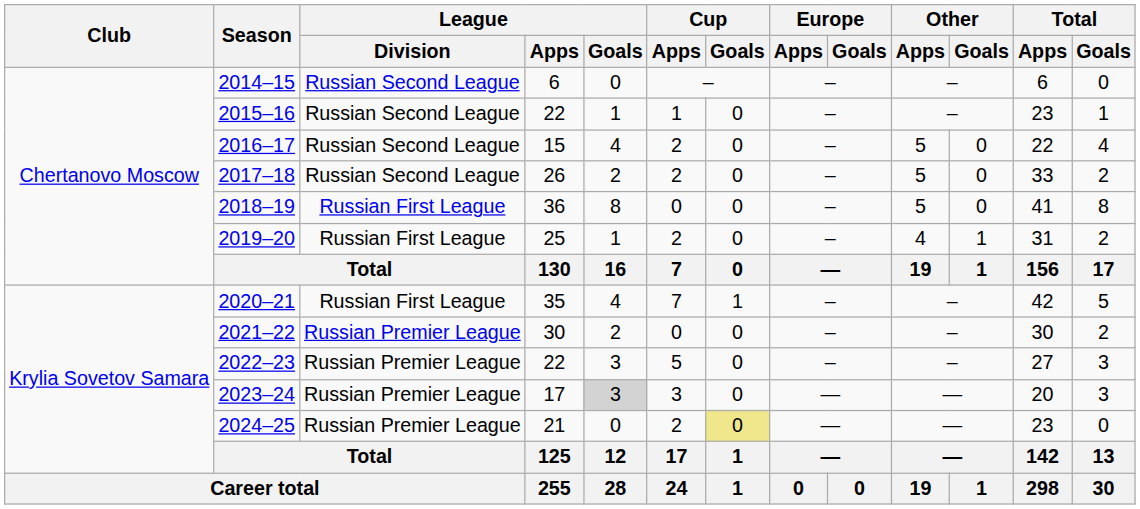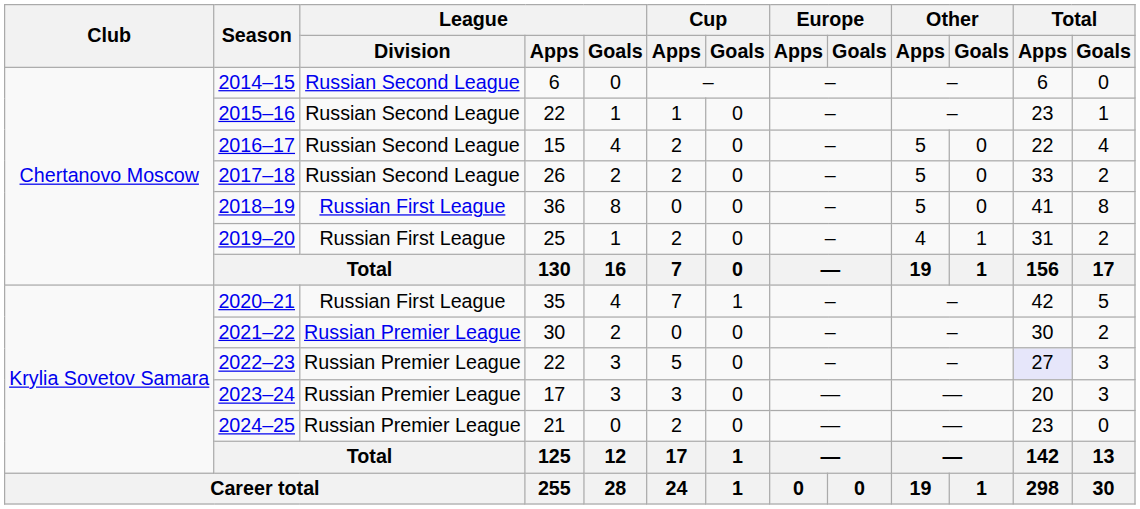(1042, 363) no background -> (1042, 363) lavender background
(615, 394) lightgrey background -> (615, 394) no background
(737, 425) khaki background -> (737, 425) no background
